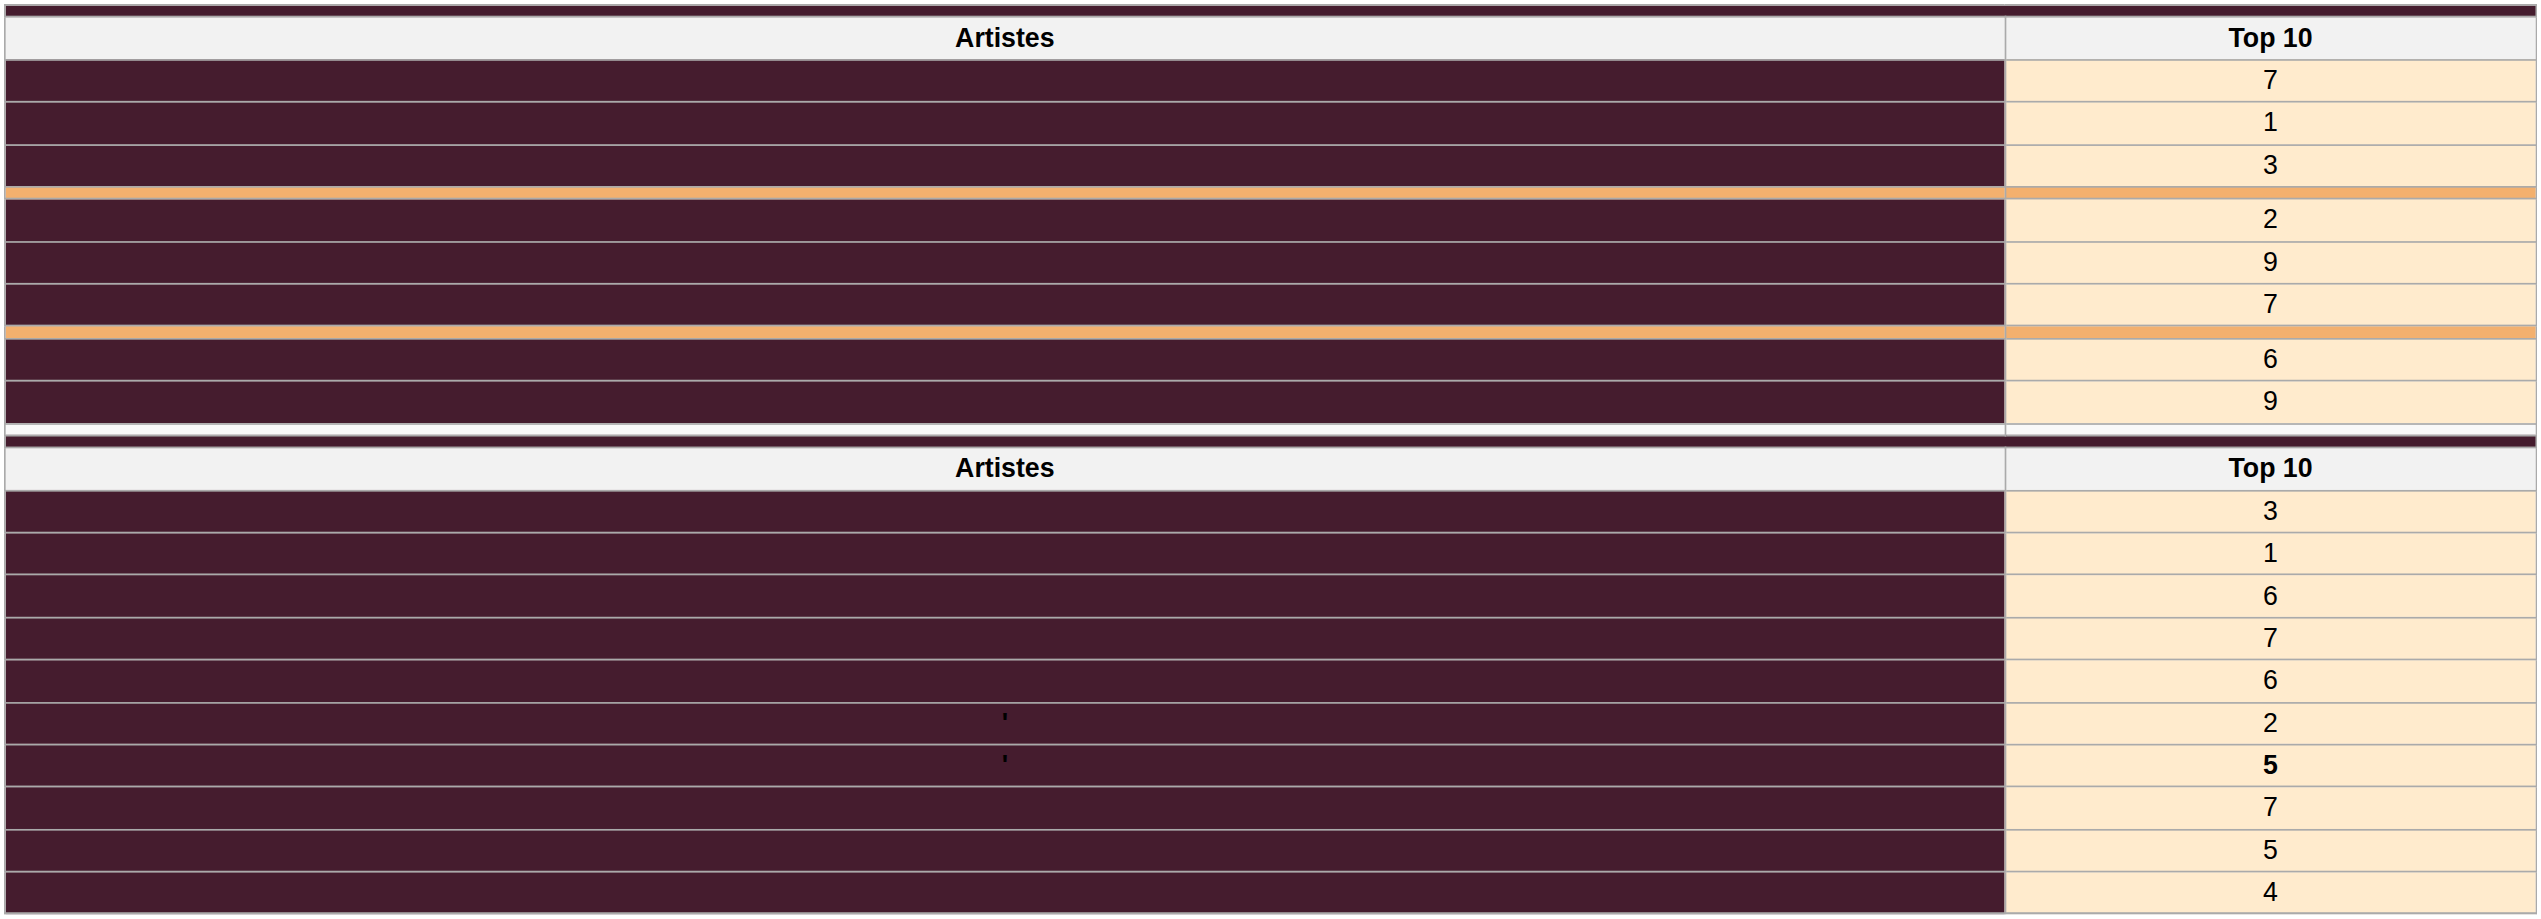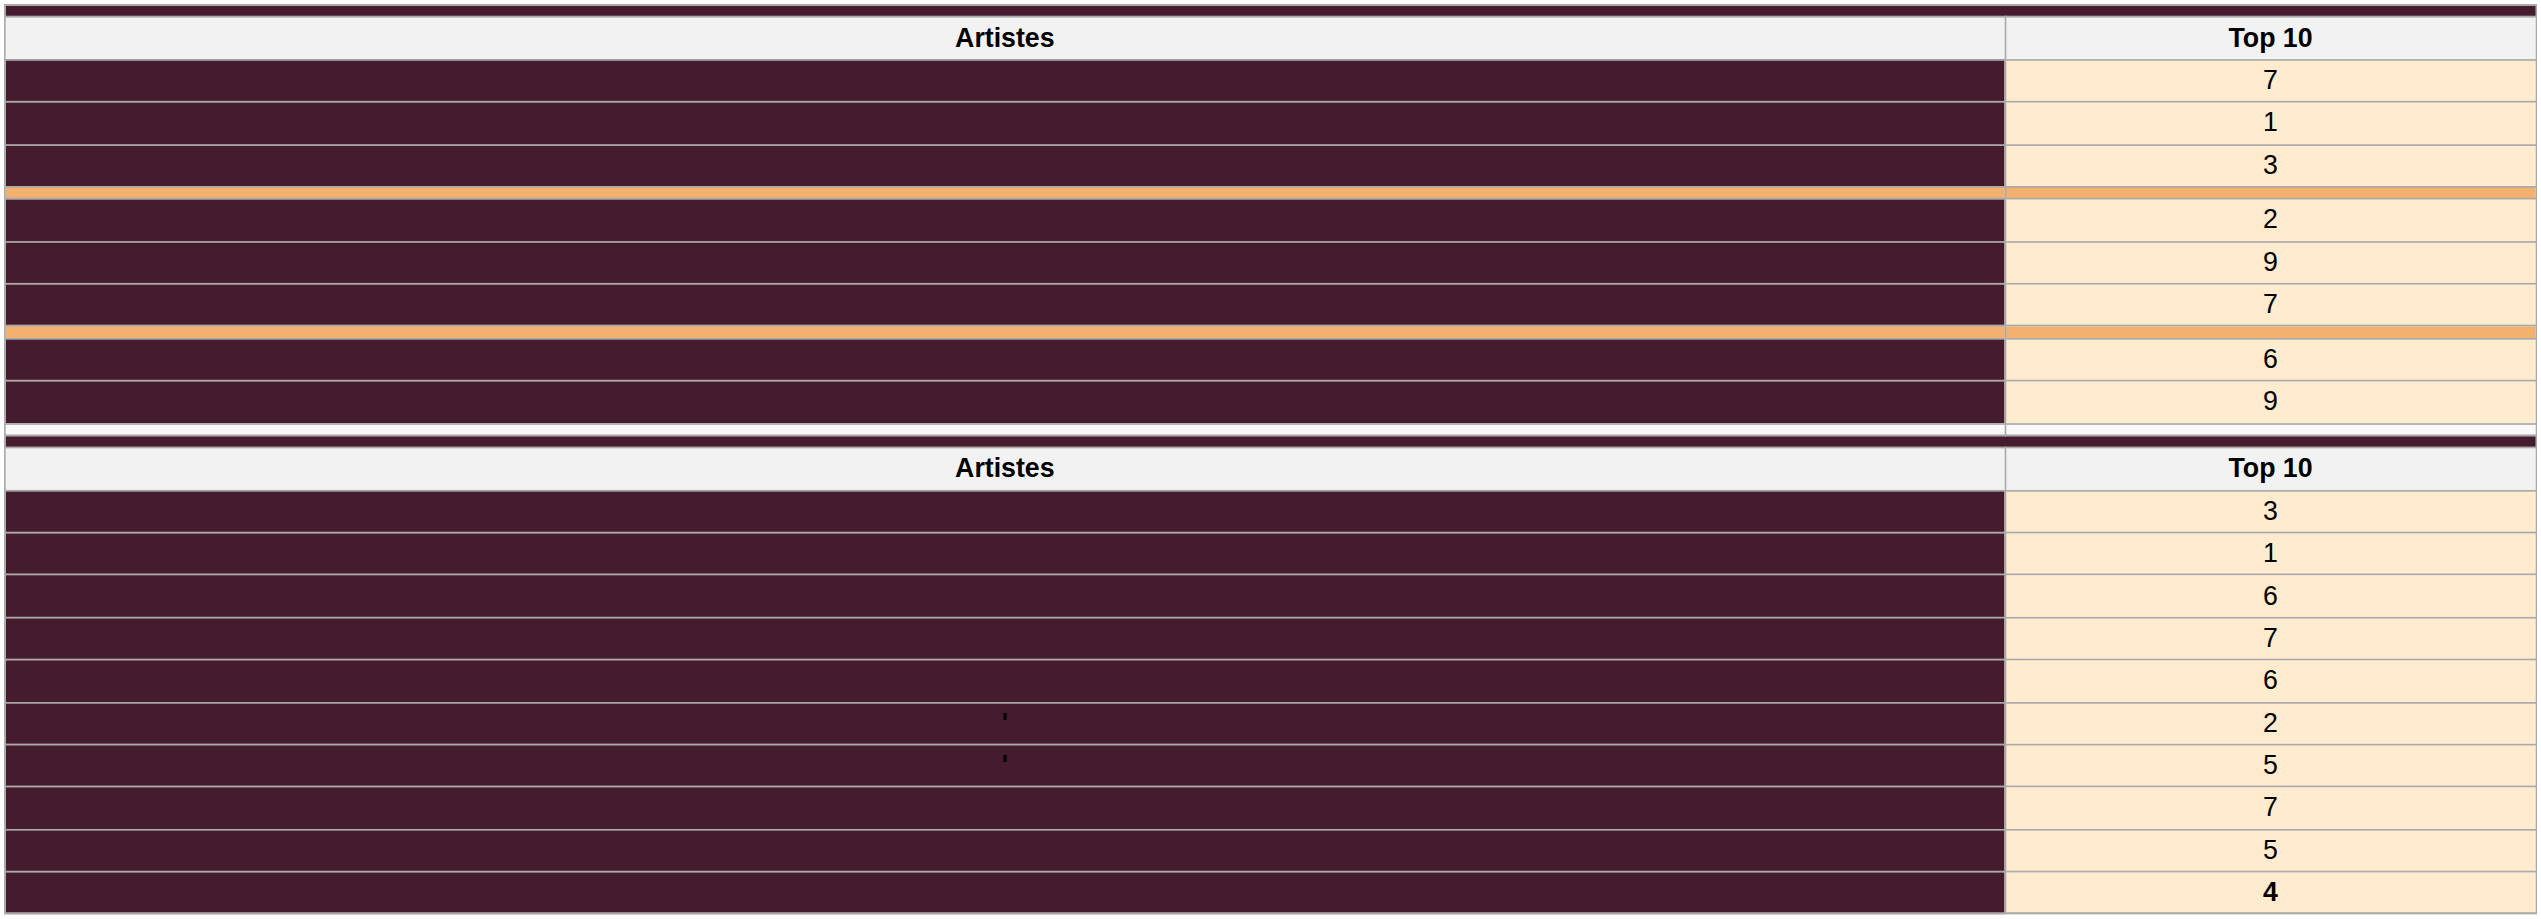(2271, 765) bold -> (2271, 765) normal
(2271, 892) normal -> (2271, 892) bold
